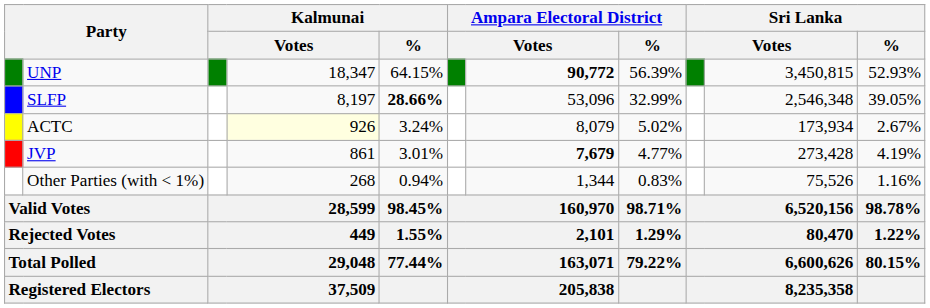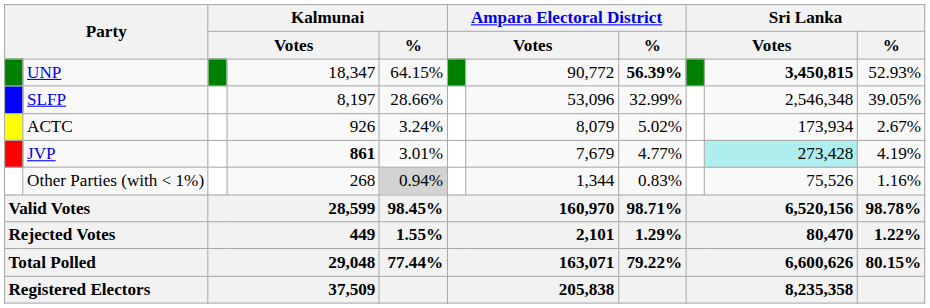(591, 72) bold -> (591, 72) normal
(656, 72) normal -> (654, 72) bold
(819, 72) normal -> (819, 72) bold
(415, 99) bold -> (417, 99) normal
(363, 126) lightyellow background -> (363, 126) no background
(363, 153) normal -> (363, 153) bold
(595, 153) bold -> (595, 153) normal
(826, 153) no background -> (826, 153) paleturquoise background
(421, 180) no background -> (421, 180) lightgrey background
